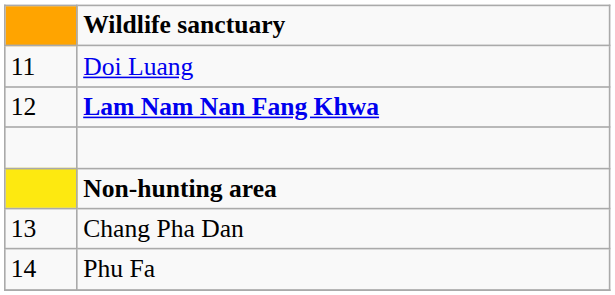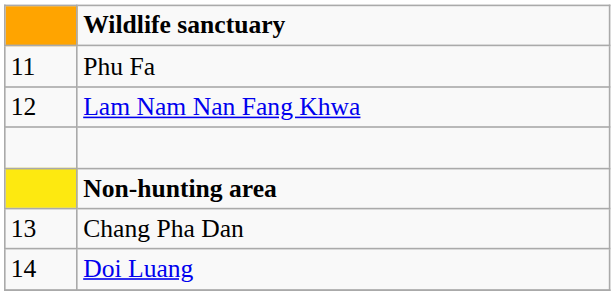(138, 66) Doi Luang -> (119, 66) Phu Fa
(231, 106) bold -> (222, 106) normal
(119, 268) Phu Fa -> (138, 268) Doi Luang
